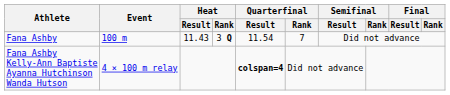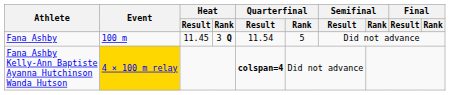(196, 39) 11.43 -> (196, 39) 11.45
(302, 39) 7 -> (302, 39) 5
(140, 68) no background -> (140, 68) gold background
